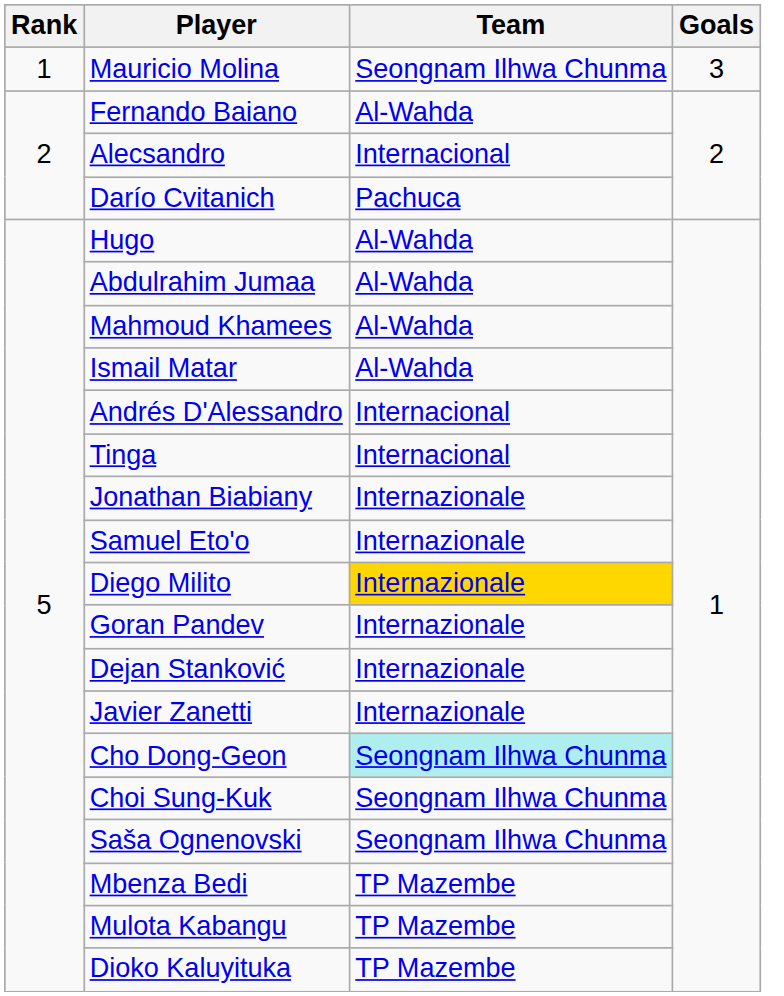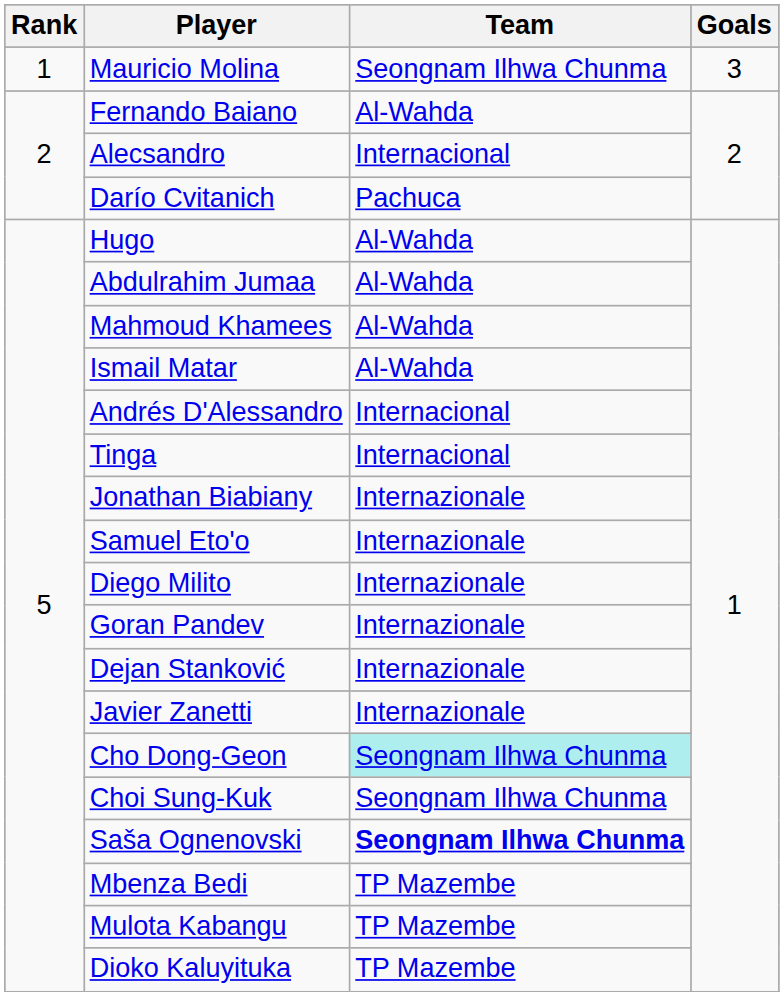(440, 583) gold background -> (440, 583) no background
(511, 840) normal -> (520, 840) bold
